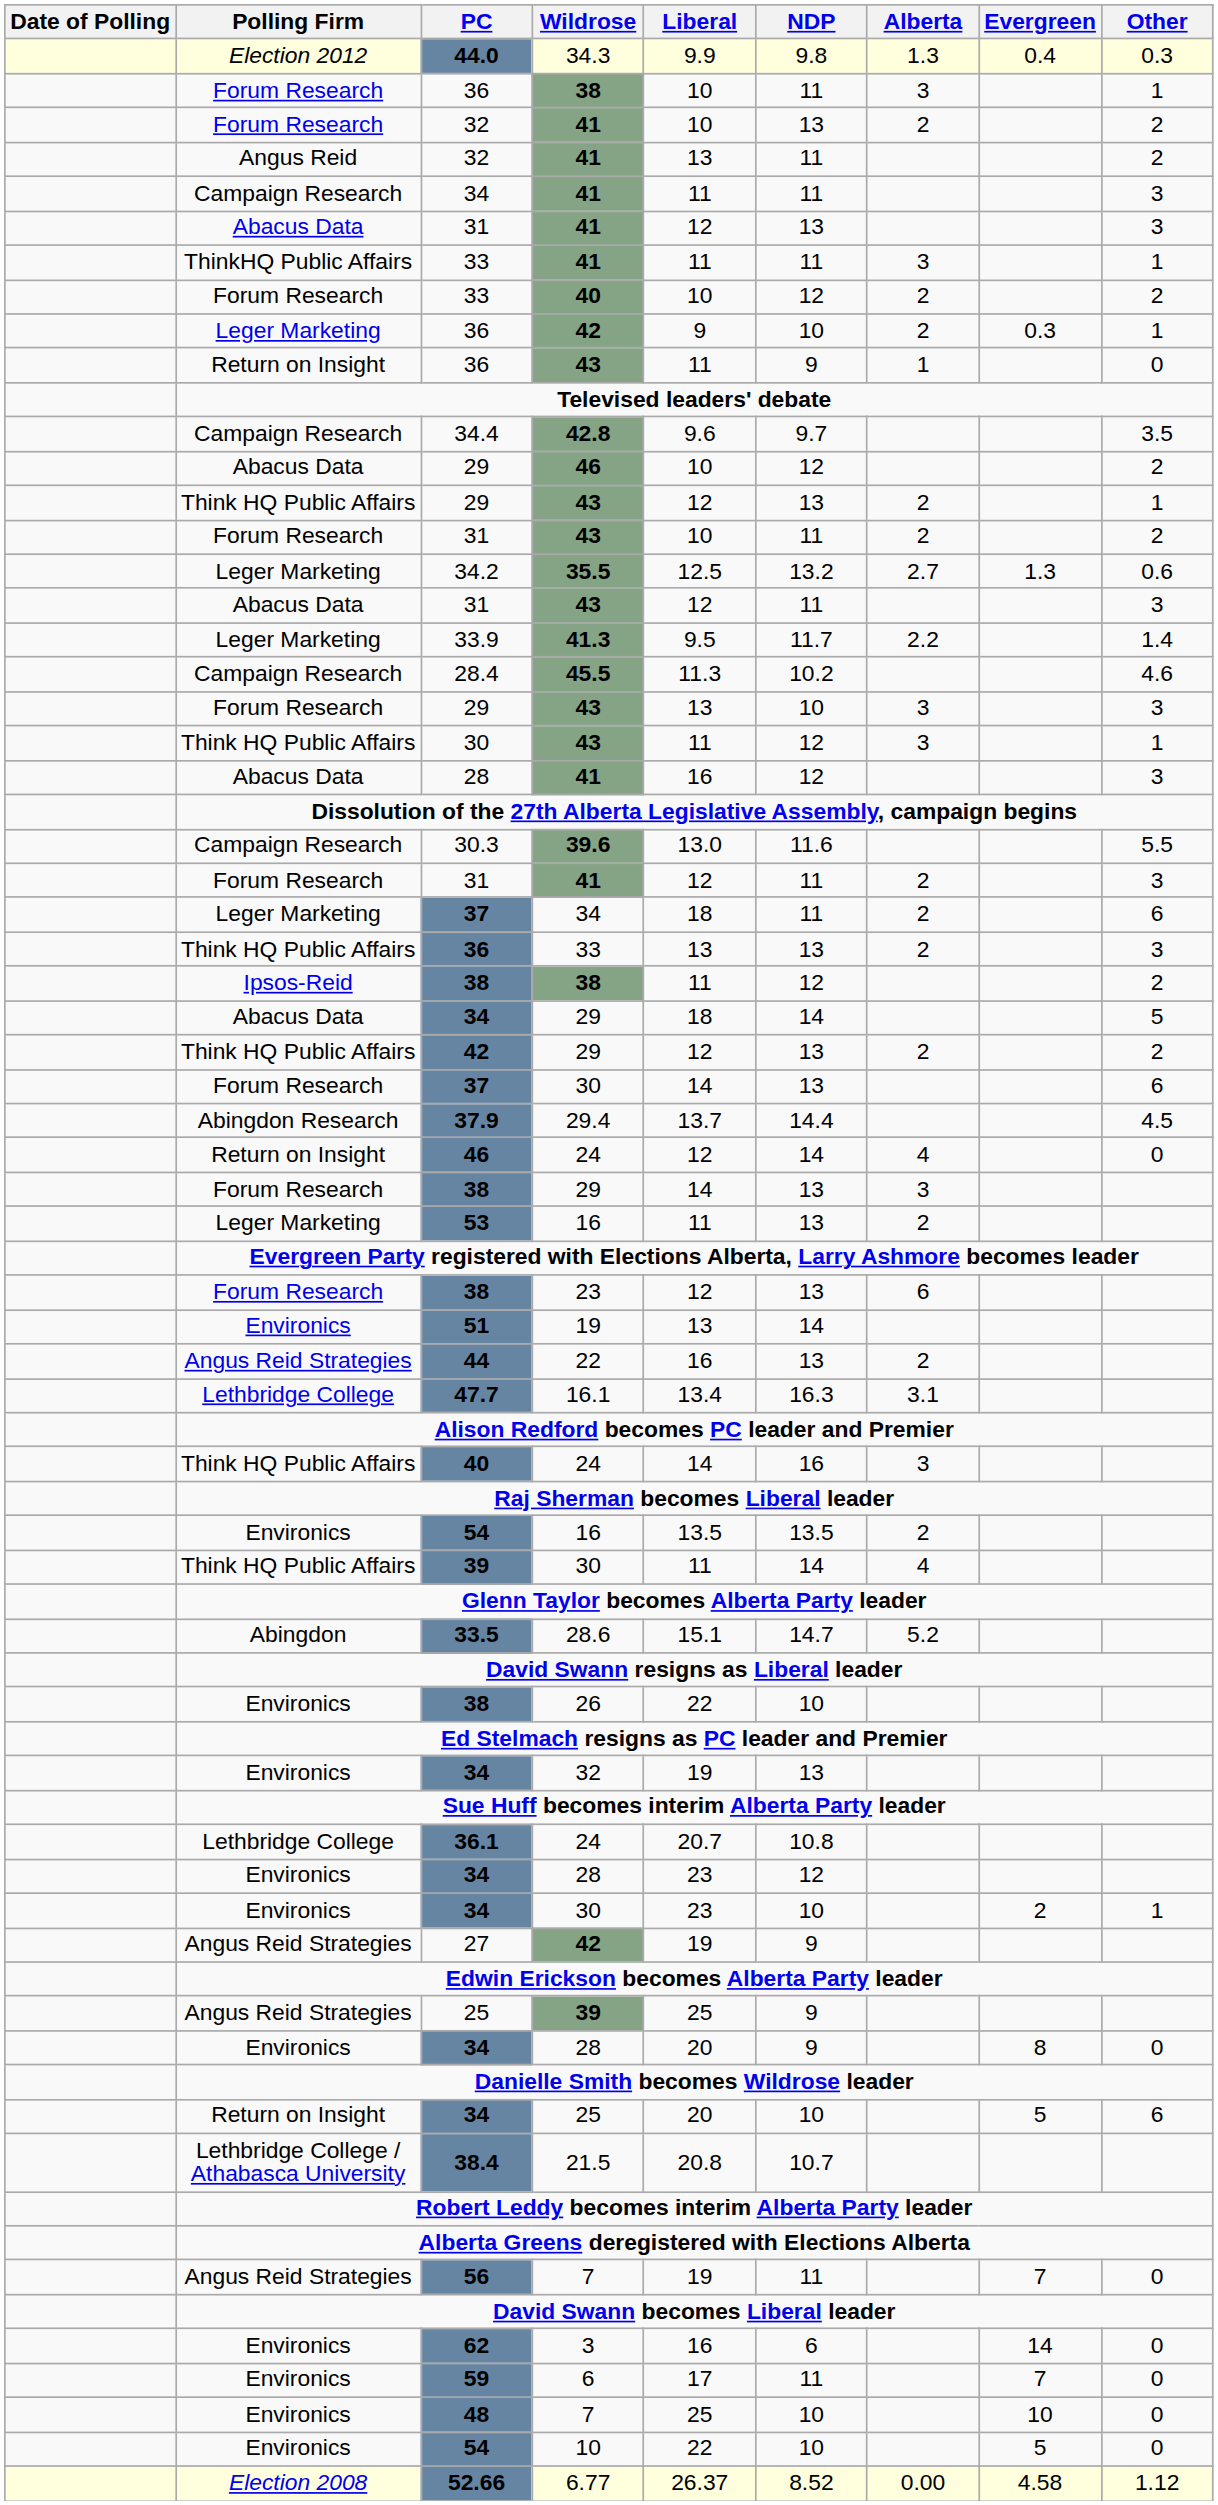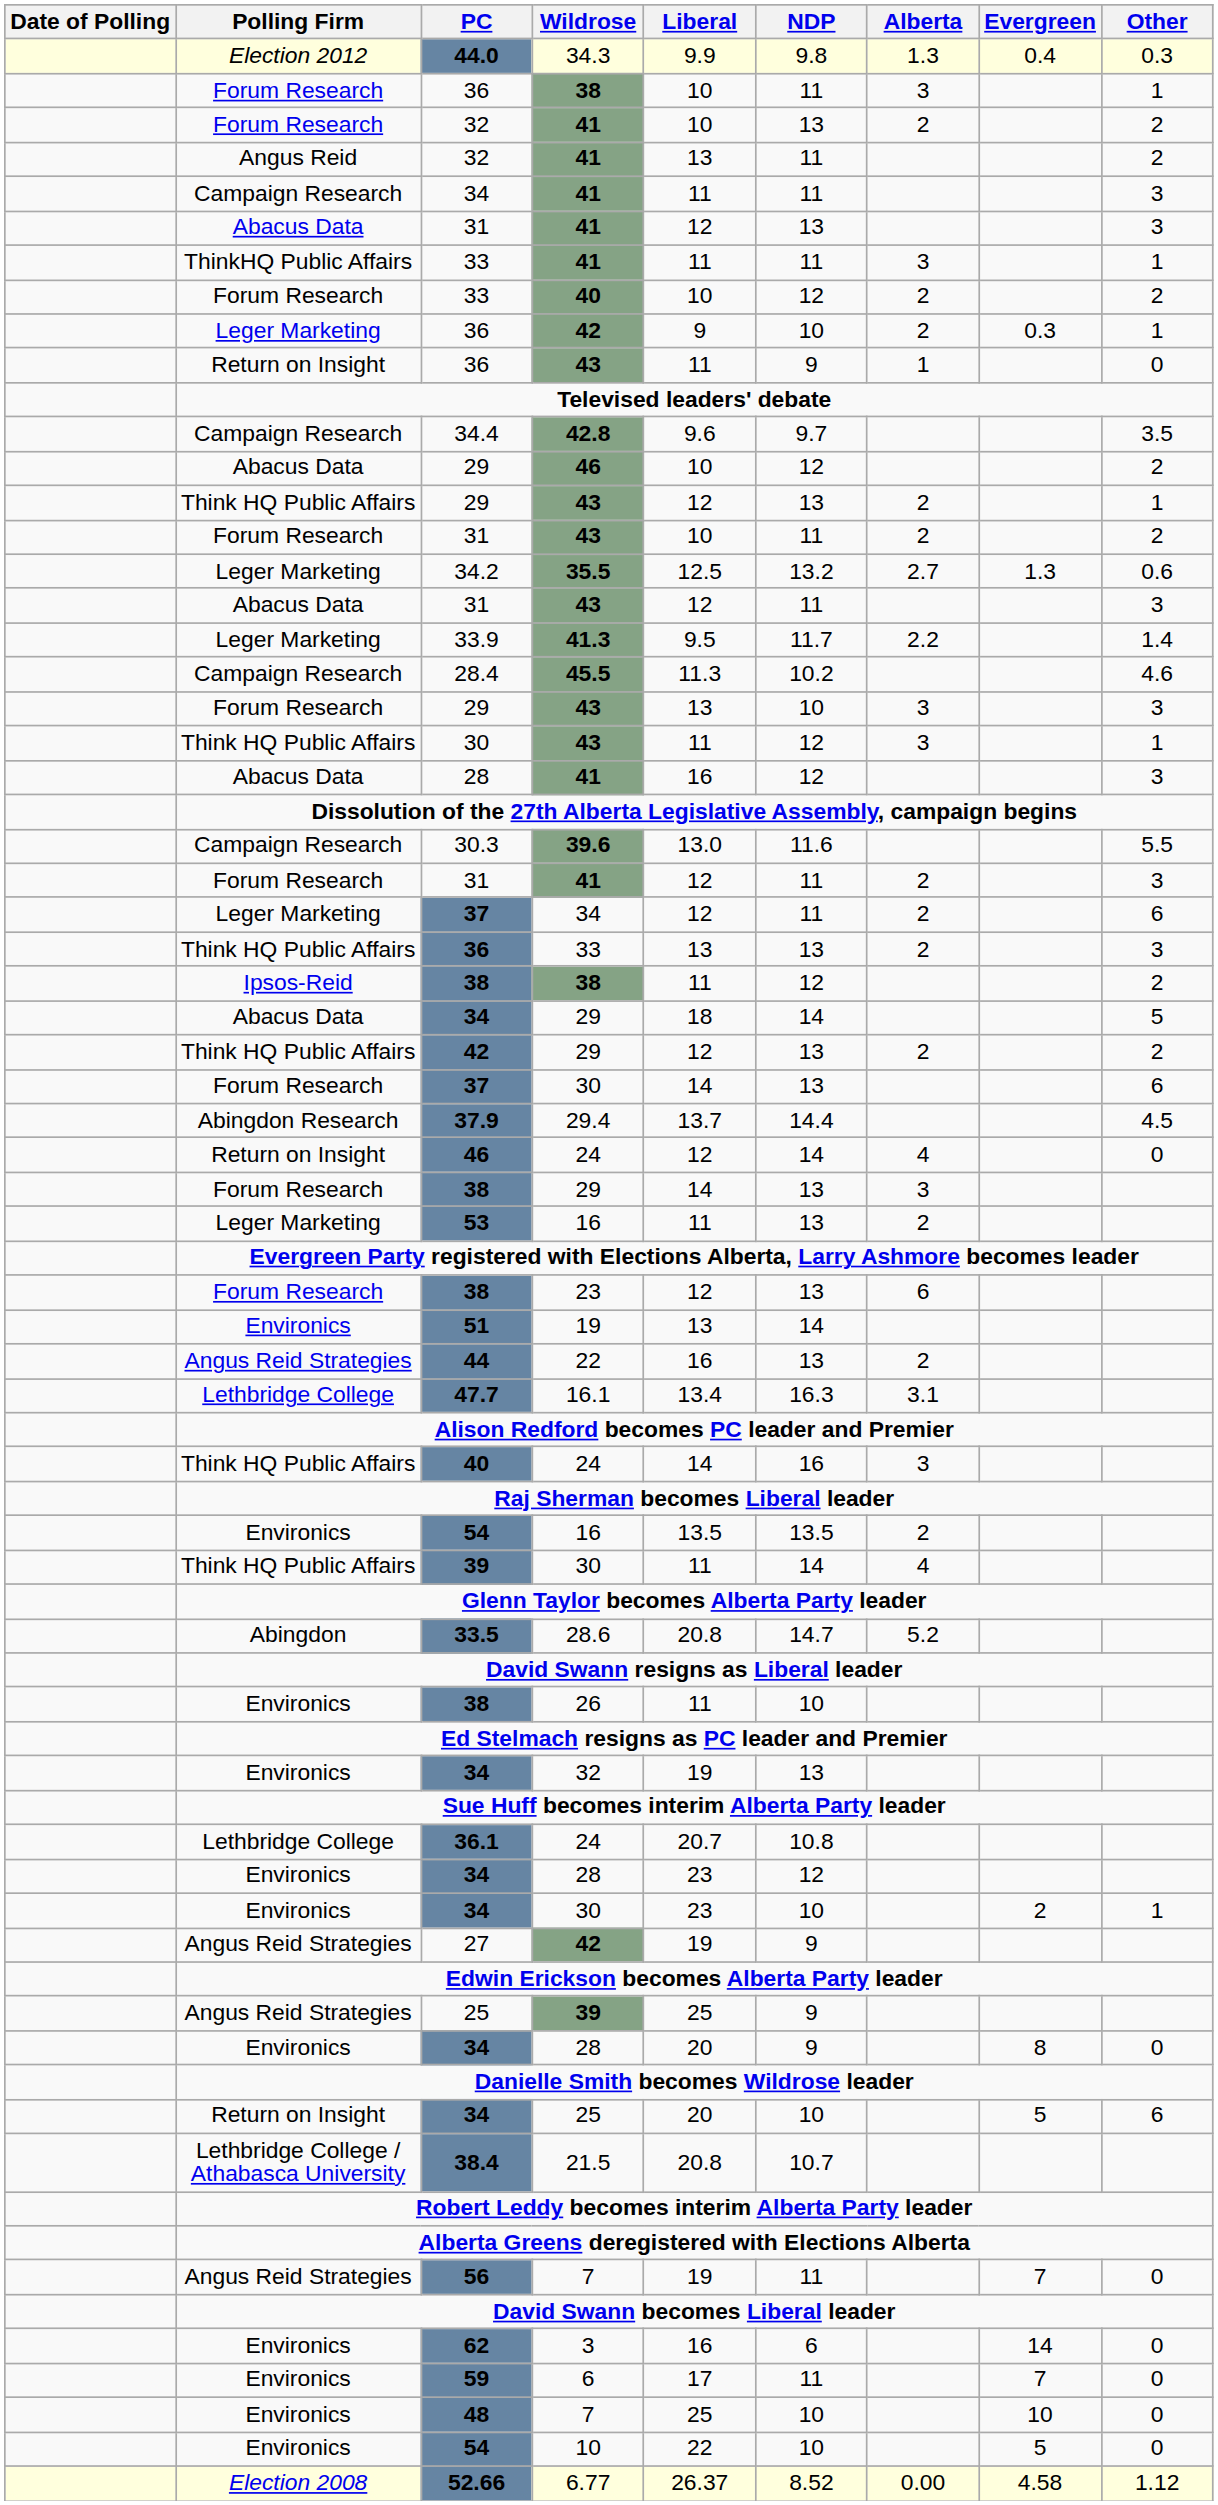(700, 913) 18 -> (700, 913) 12
(700, 1635) 15.1 -> (700, 1635) 20.8
(700, 1703) 22 -> (700, 1703) 11
